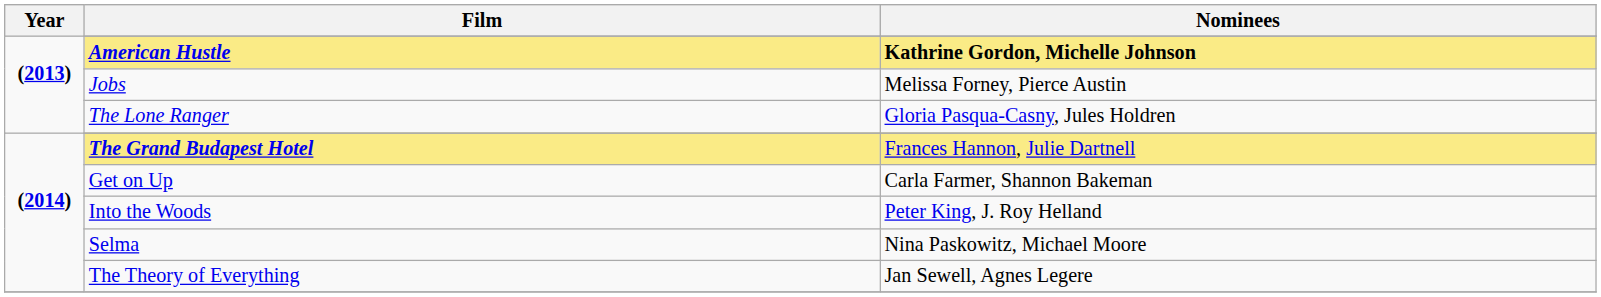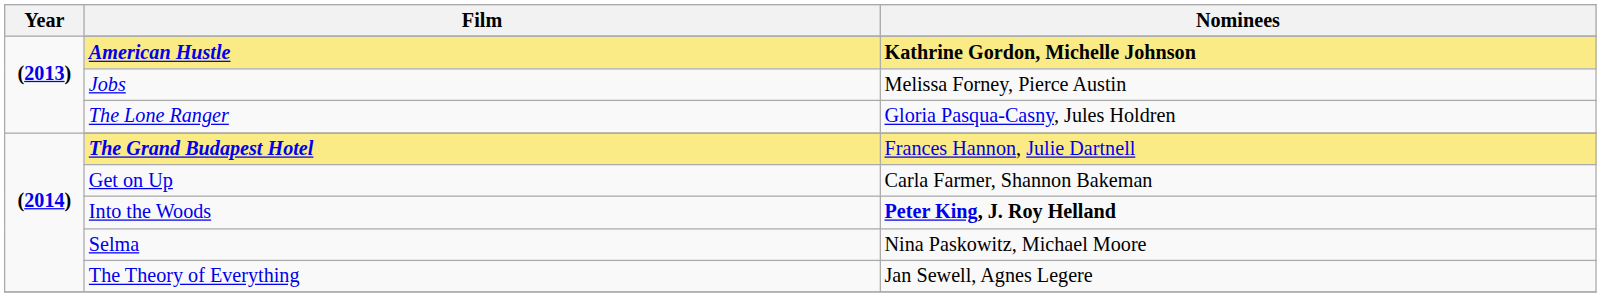(993, 212) normal -> (1000, 212) bold
